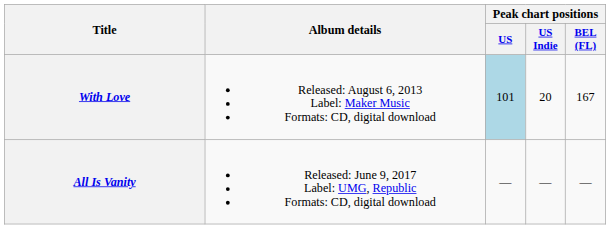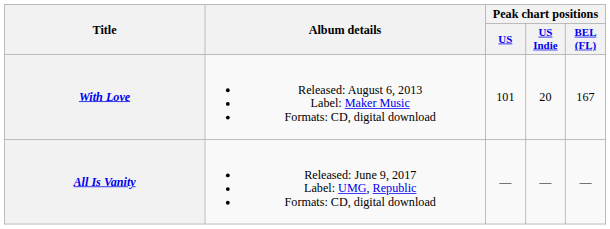(505, 97) lightblue background -> (505, 97) no background
